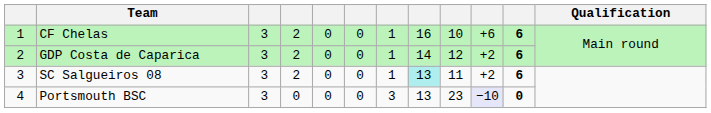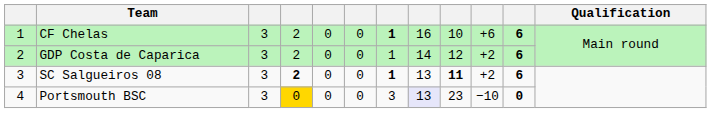(392, 36) normal -> (392, 36) bold
(296, 77) normal -> (296, 77) bold
(392, 77) normal -> (392, 77) bold
(424, 77) paleturquoise background -> (424, 77) no background
(456, 77) normal -> (456, 77) bold
(296, 97) no background -> (296, 97) gold background
(424, 97) no background -> (424, 97) lavender background
(487, 97) lavender background -> (487, 97) no background
